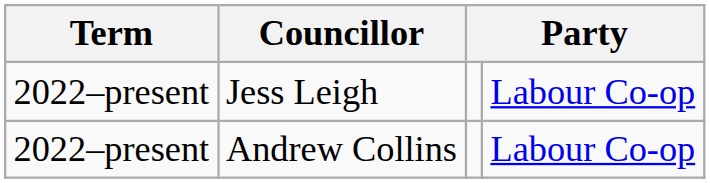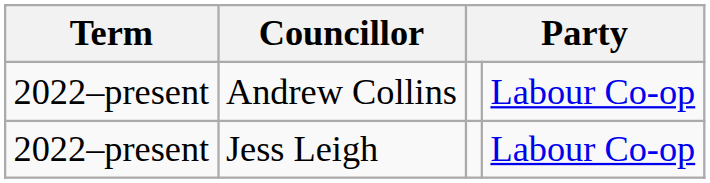rows swapped: (302, 90) <-> (341, 148)
